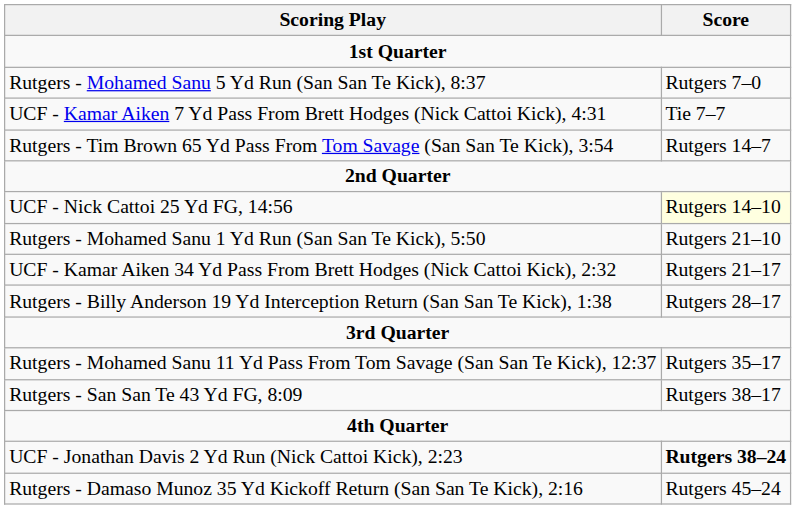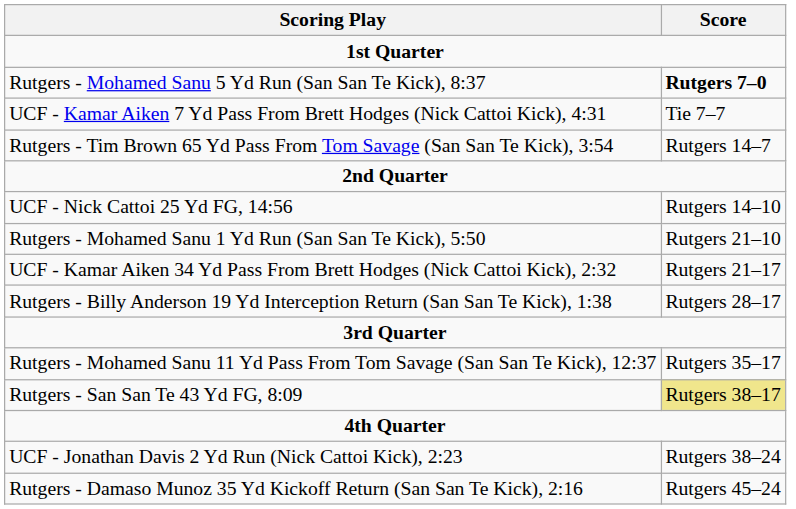(713, 82) normal -> (716, 82) bold
(723, 207) lightyellow background -> (723, 207) no background
(723, 394) no background -> (723, 394) khaki background
(726, 457) bold -> (723, 457) normal
